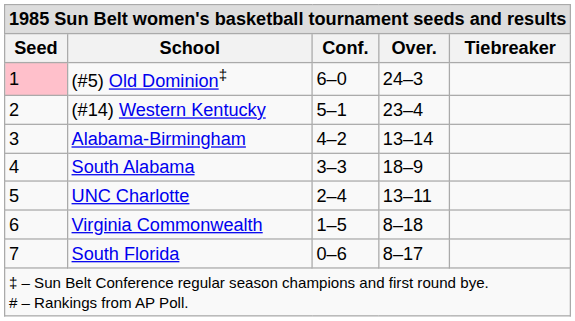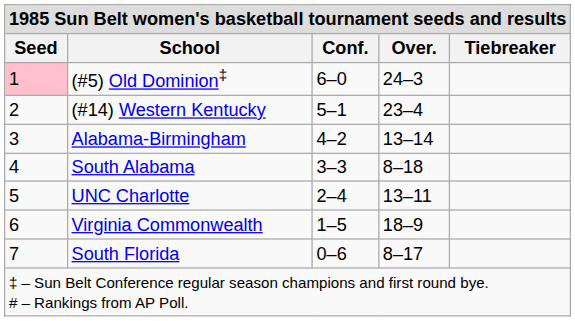(403, 167) 18–9 -> (403, 167) 8–18
(403, 225) 8–18 -> (403, 225) 18–9
